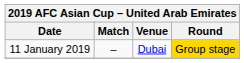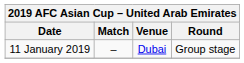(205, 49) gold background -> (205, 49) no background
